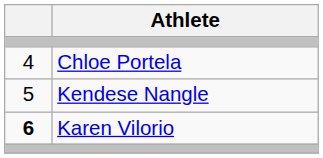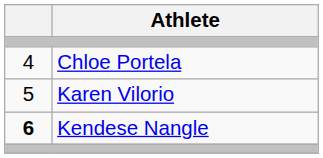(133, 95) Kendese Nangle -> (116, 95) Karen Vilorio
(116, 127) Karen Vilorio -> (133, 127) Kendese Nangle
